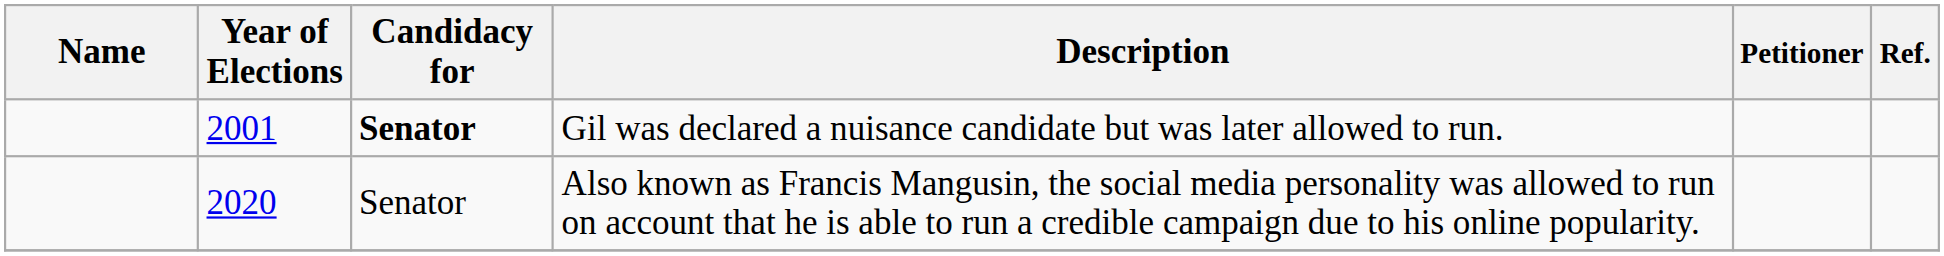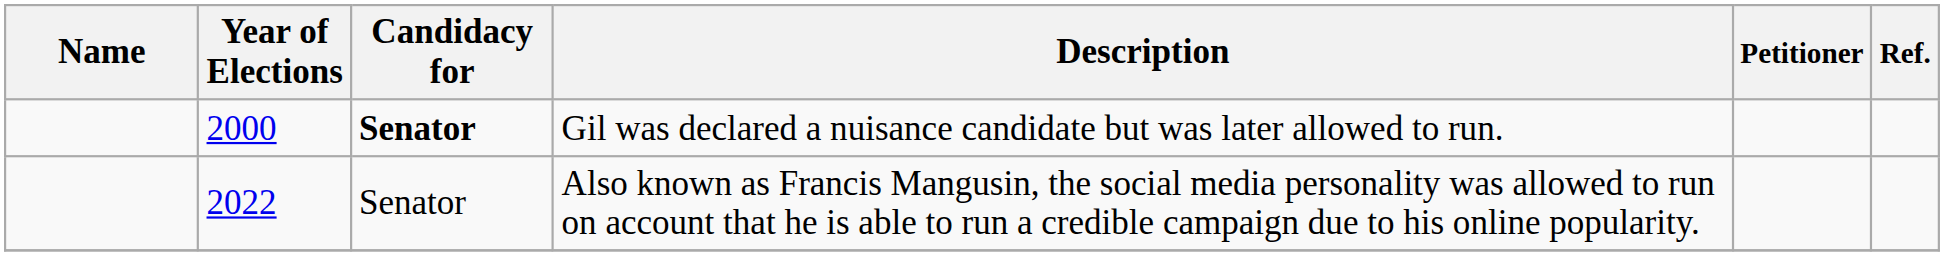(242, 127) 2001 -> (242, 127) 2000
(242, 202) 2020 -> (242, 202) 2022
